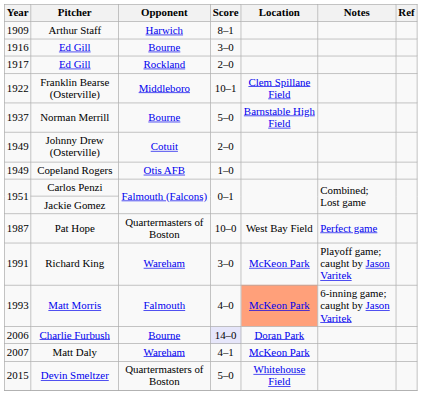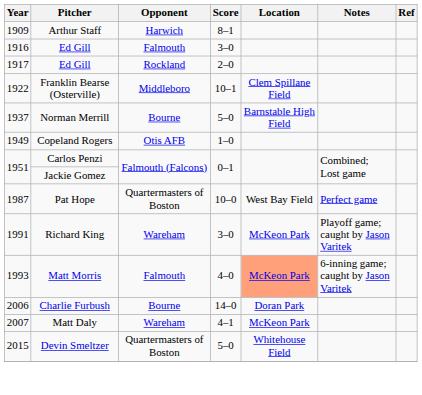(164, 47) Bourne -> (164, 47) Falmouth
- row: (18, 147)
(226, 335) lavender background -> (226, 305) no background
